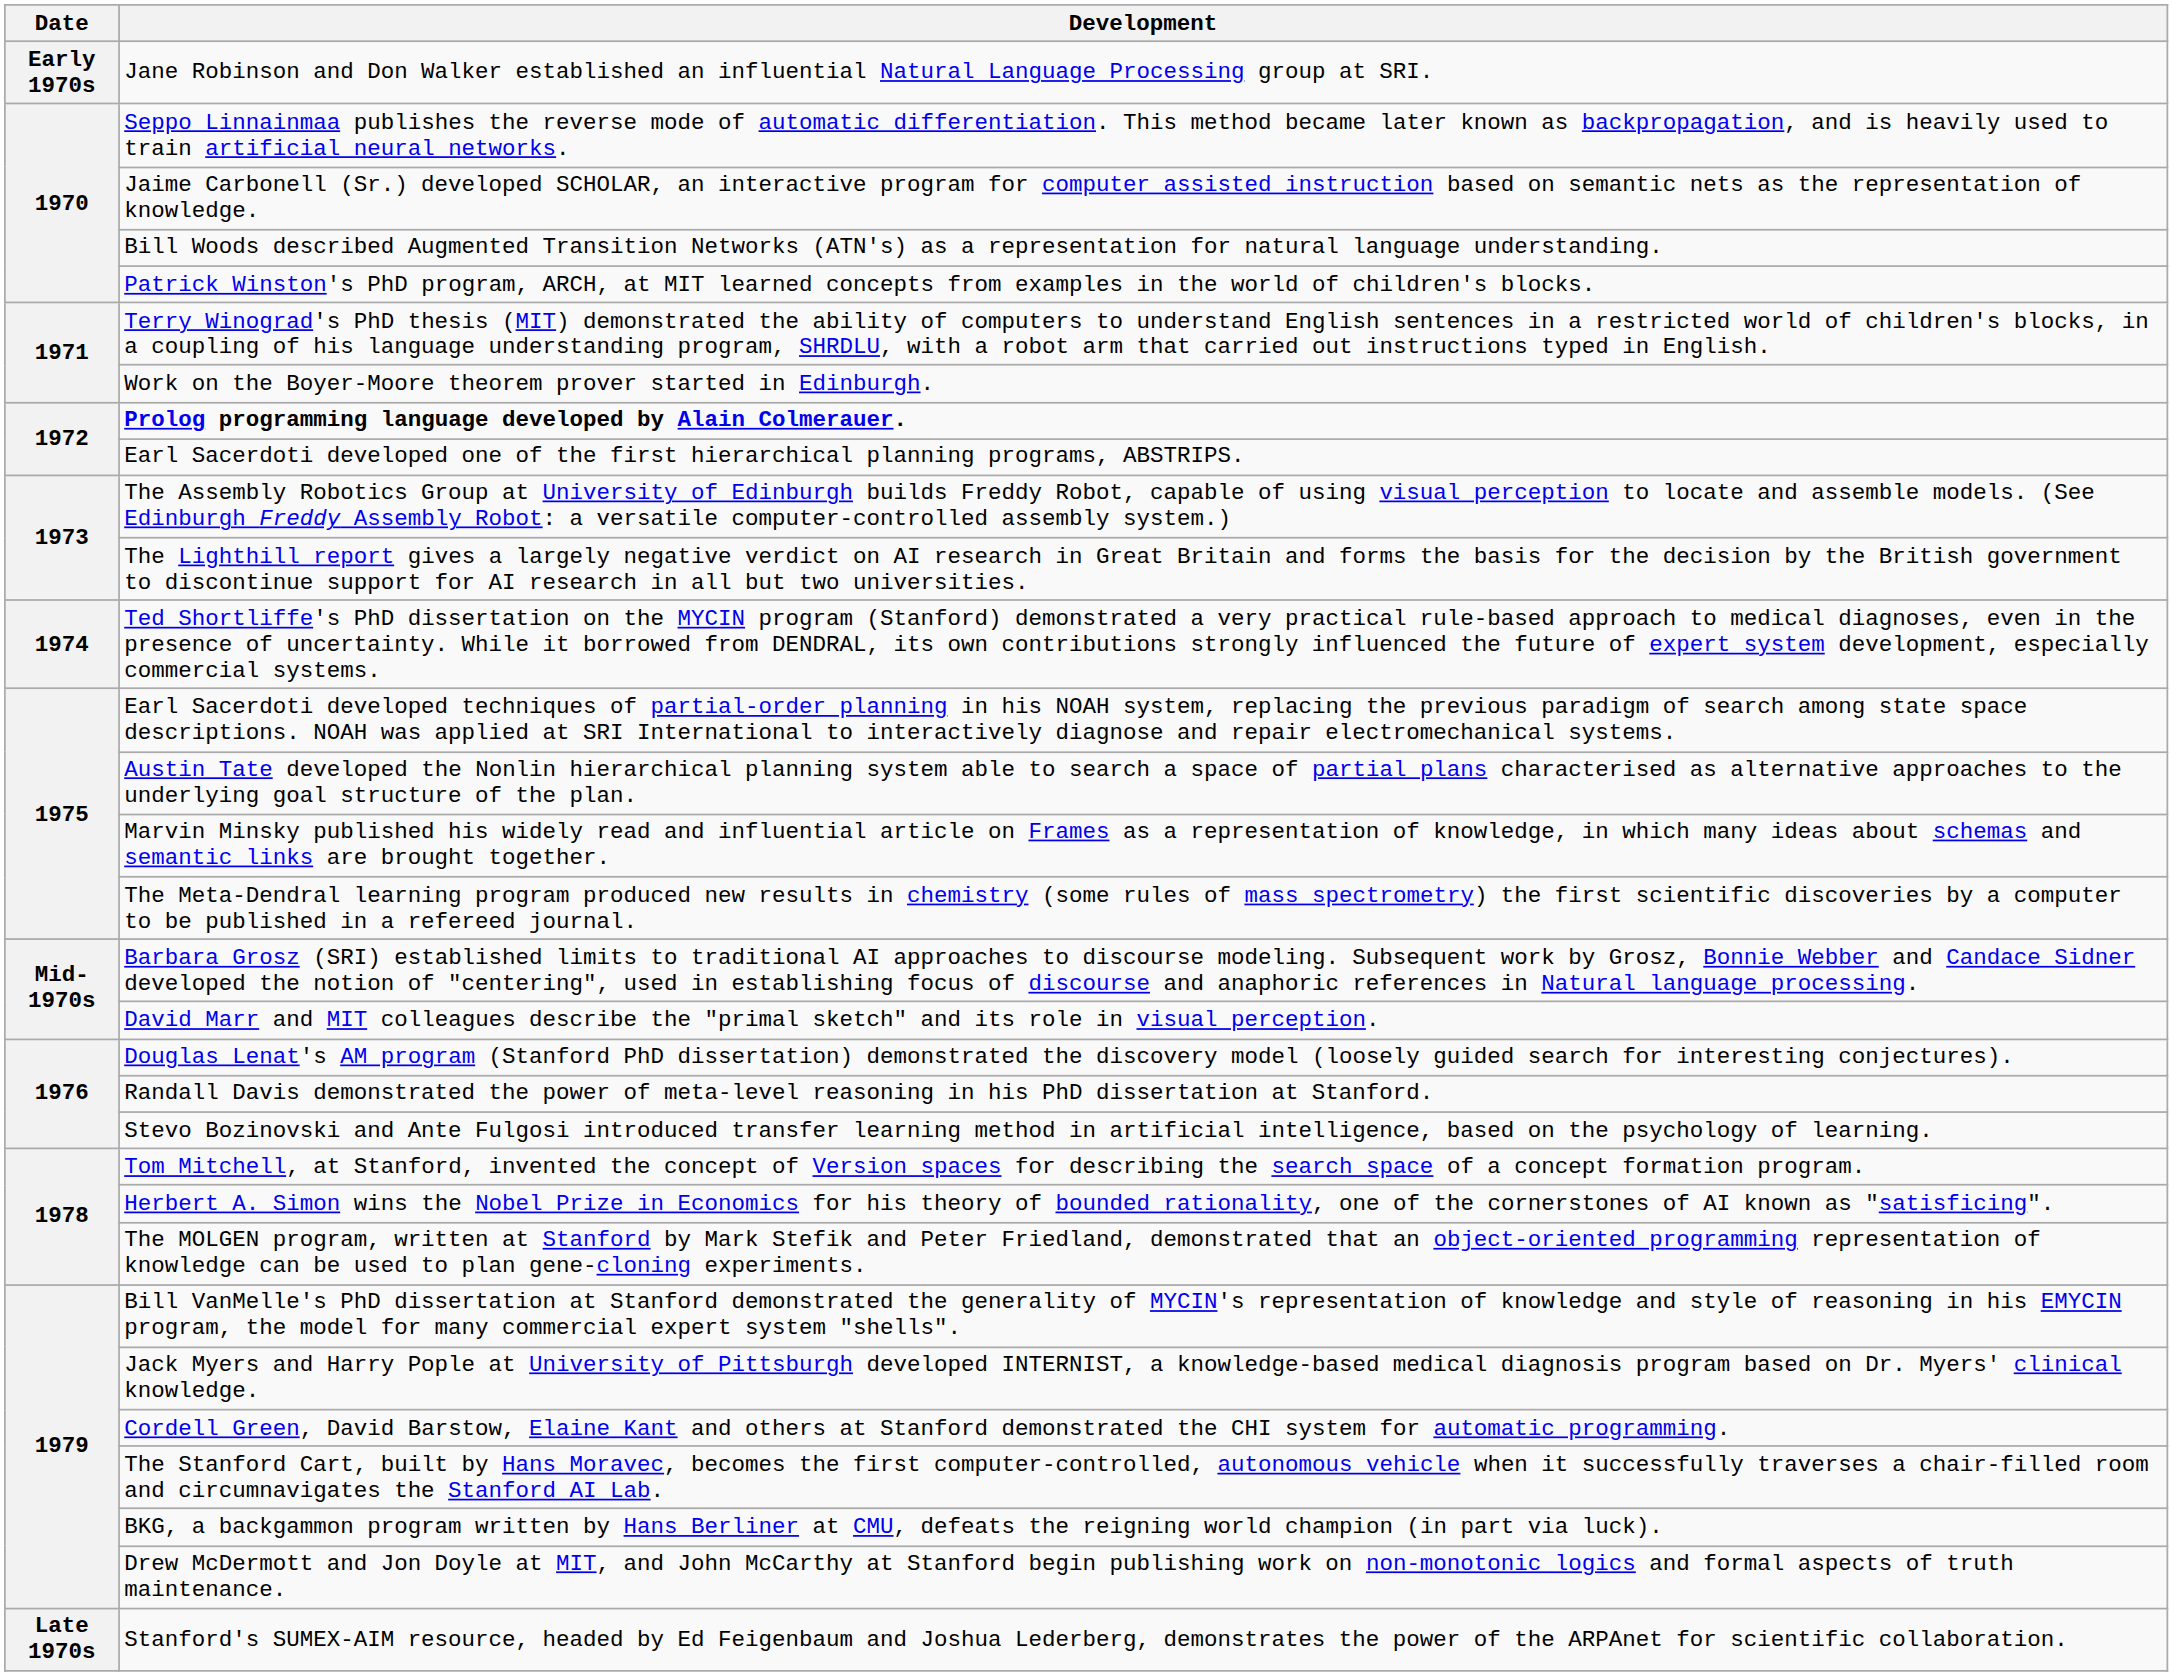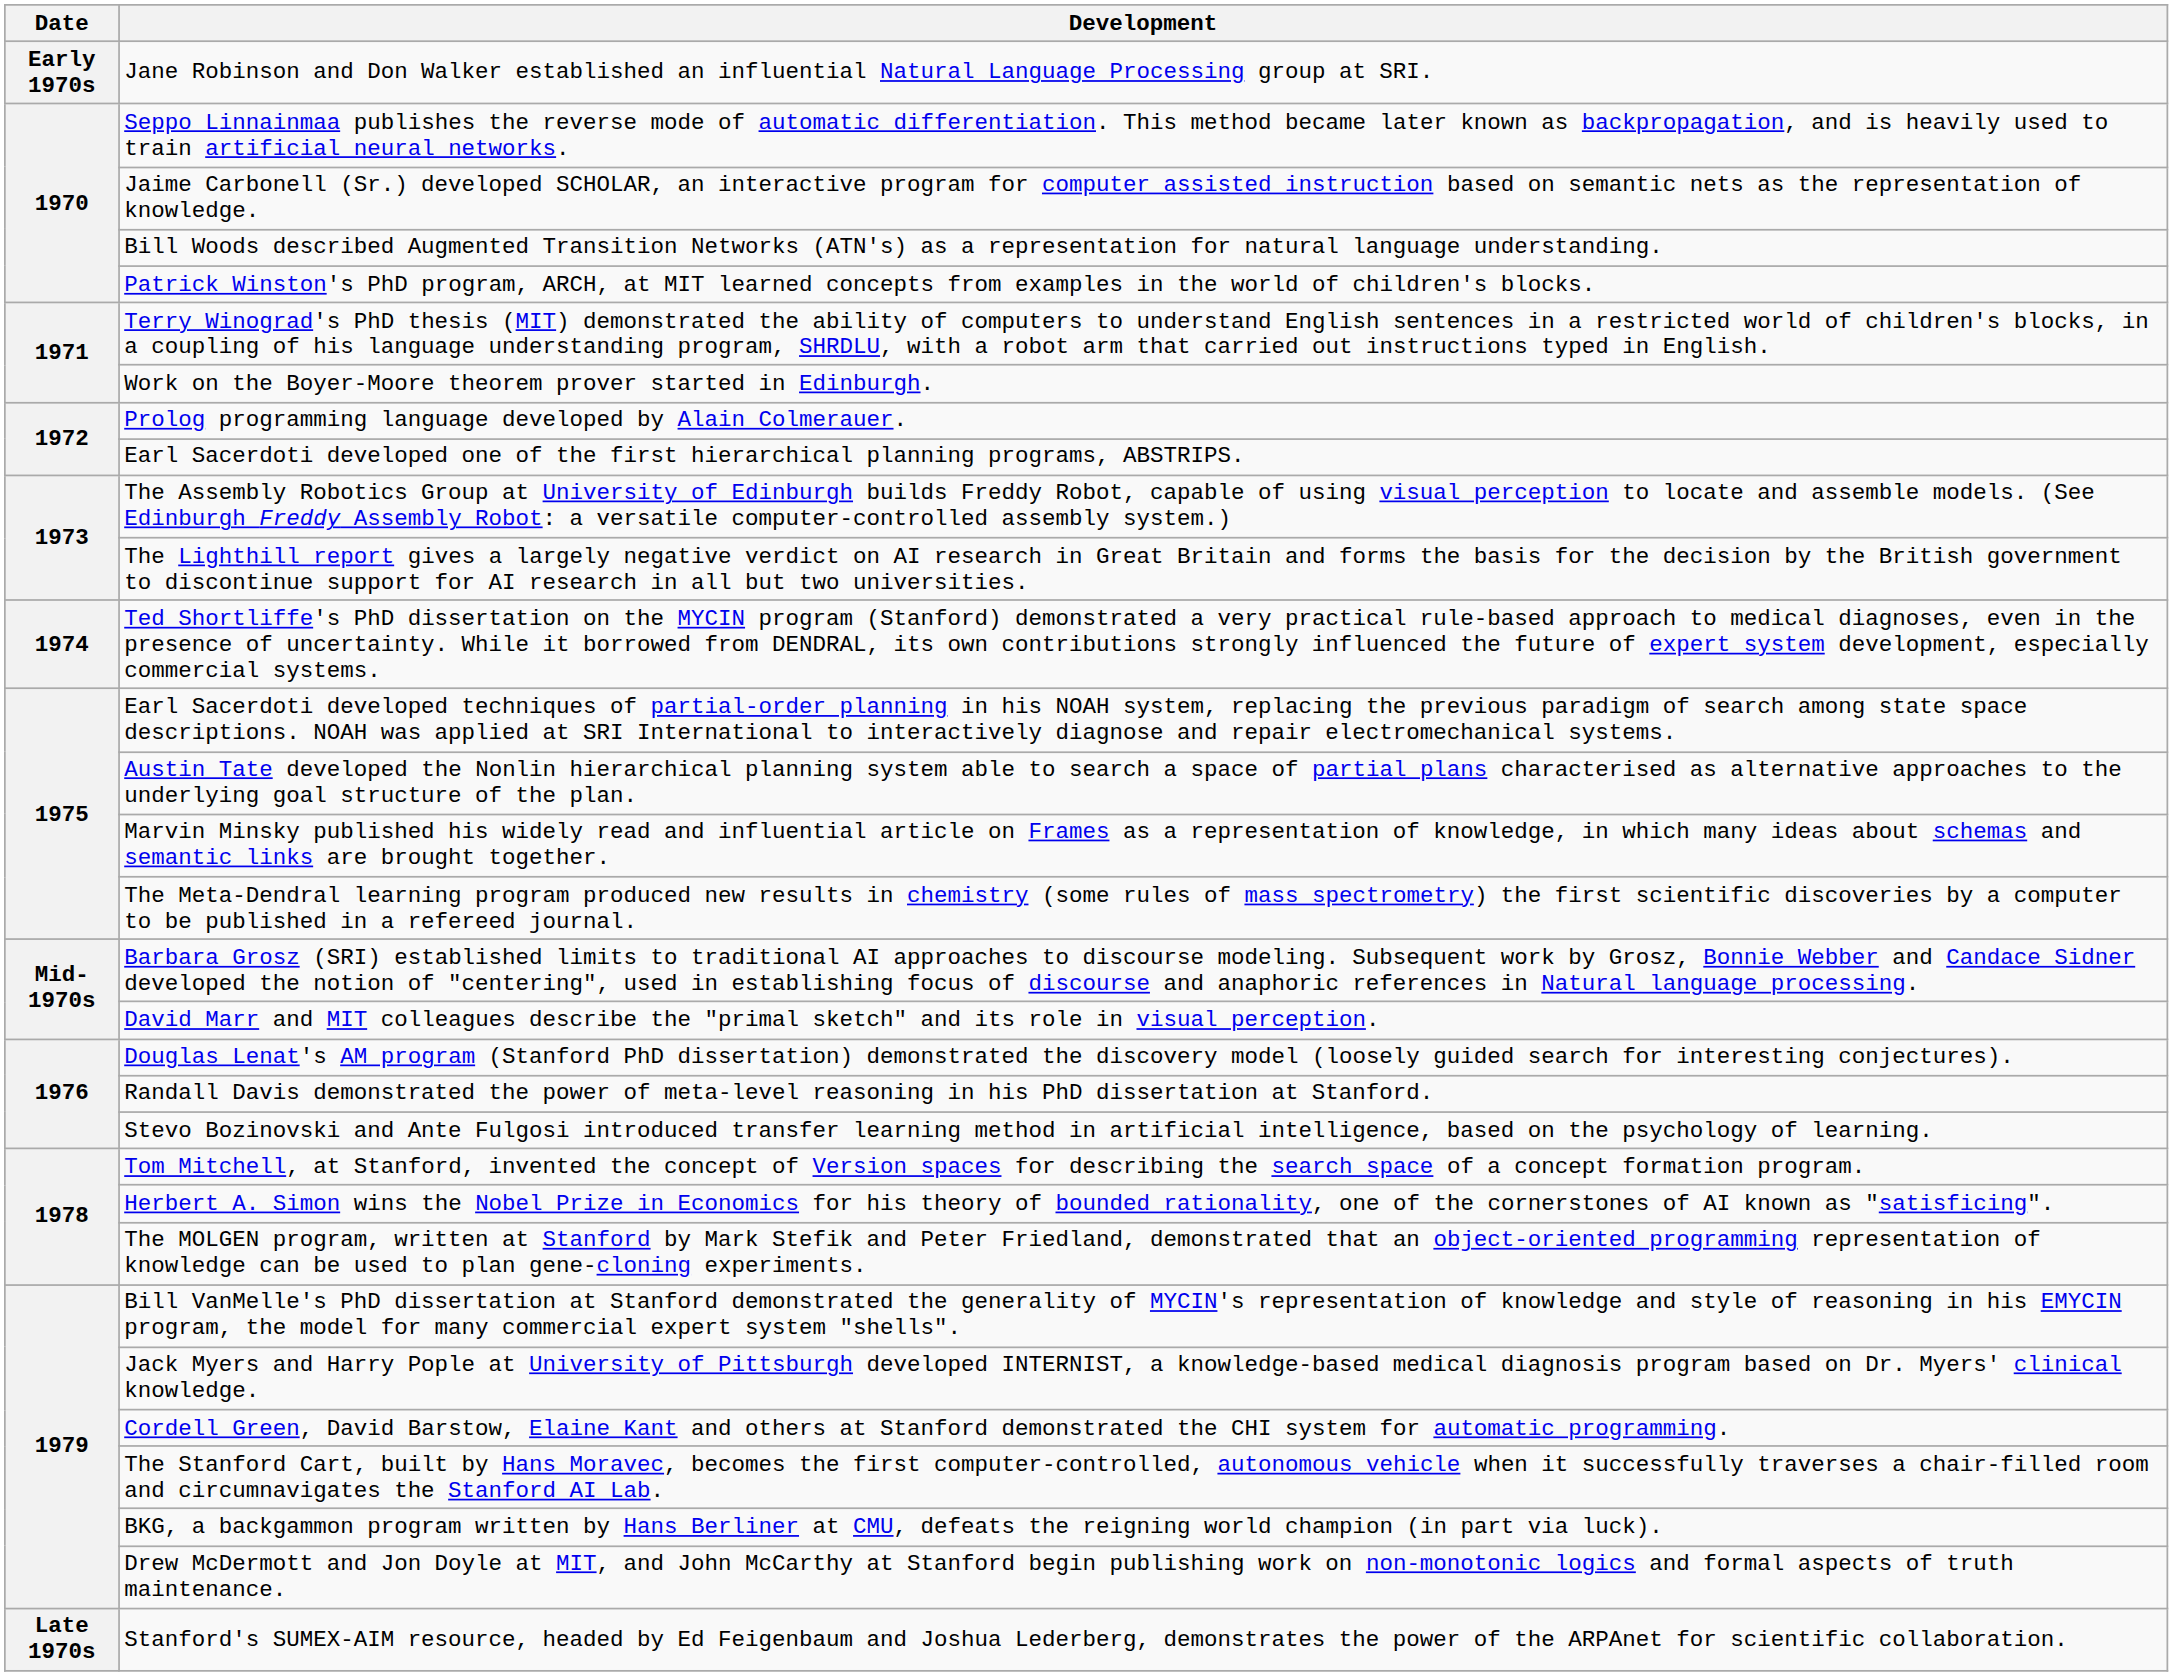(516, 420) bold -> (516, 420) normal
